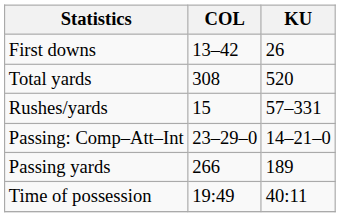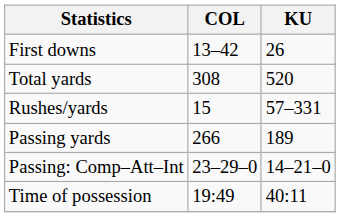rows swapped: (60, 166) <-> (96, 137)
